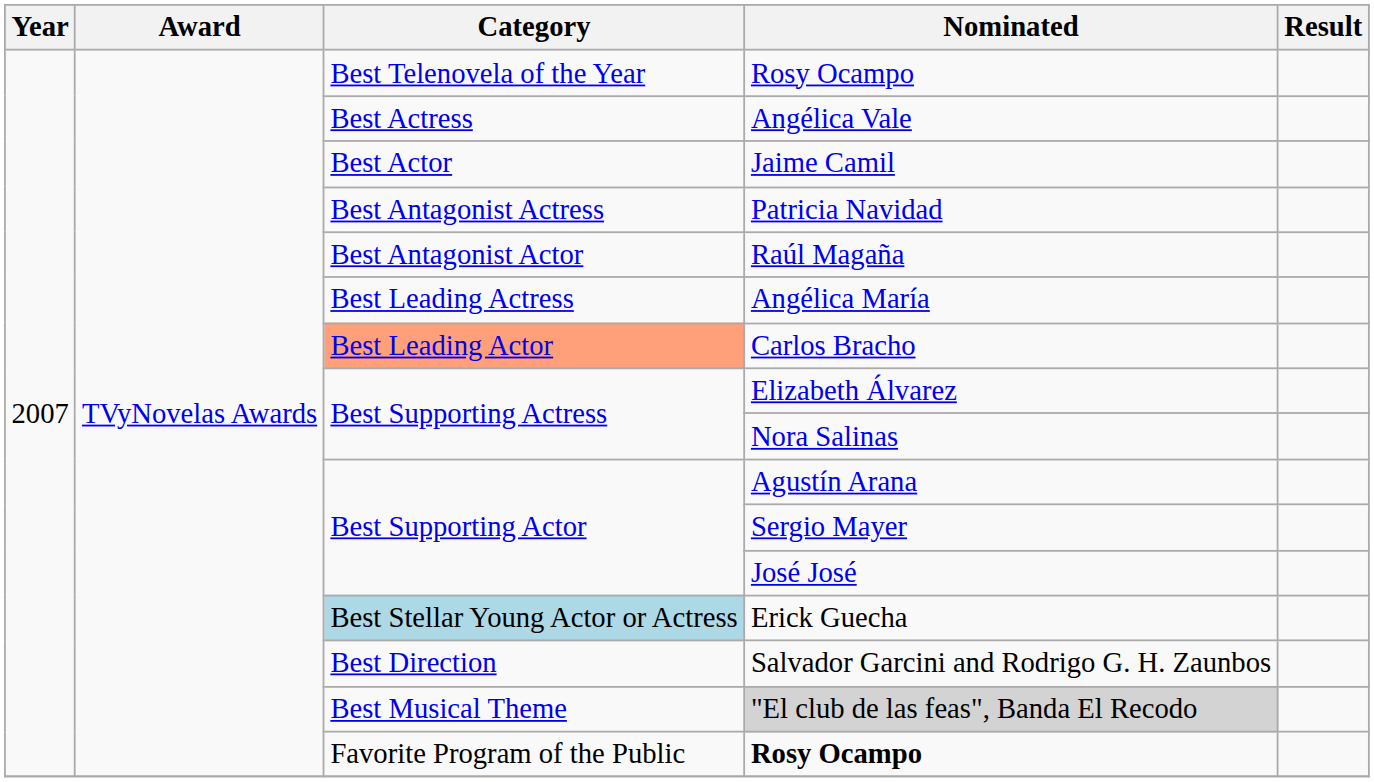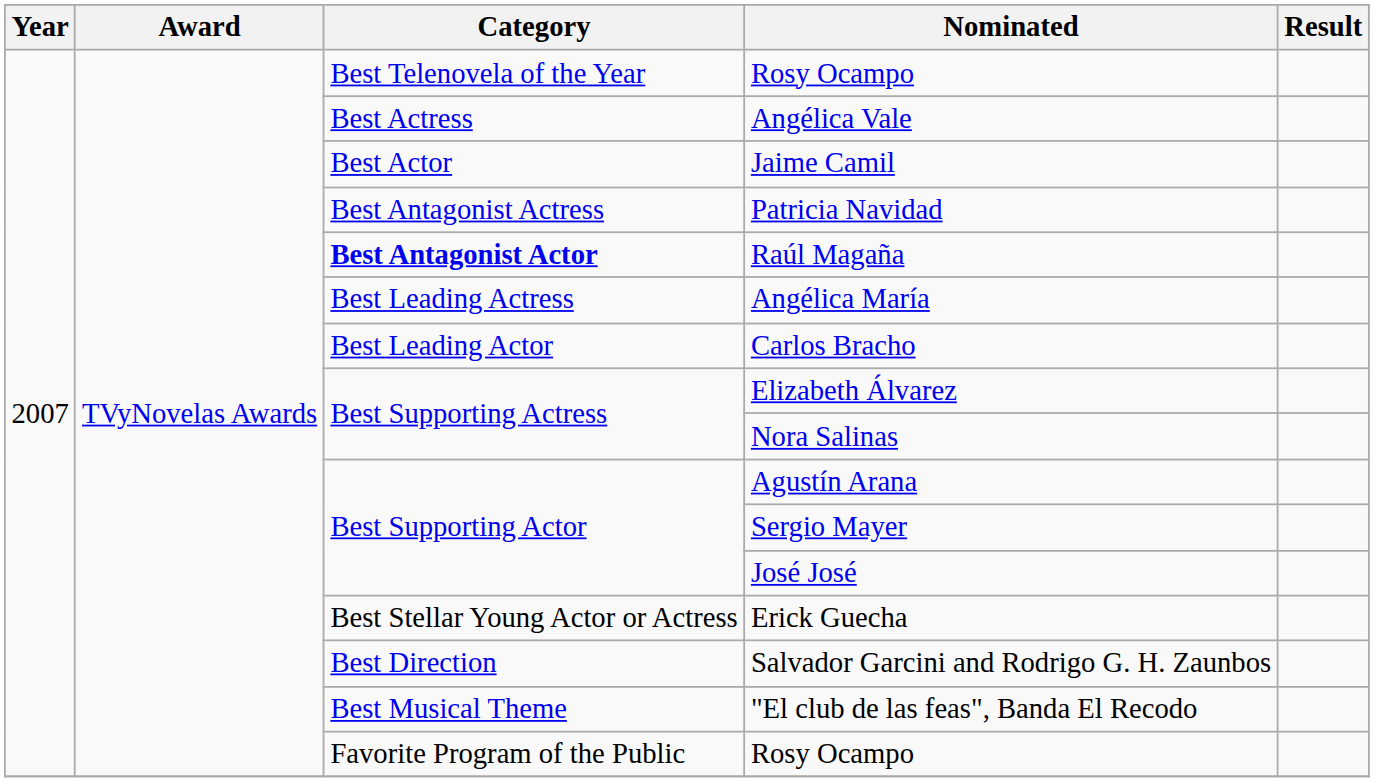(457, 254) normal -> (464, 254) bold
(442, 345) lightsalmon background -> (442, 345) no background
(534, 617) lightblue background -> (534, 617) no background
(974, 708) lightgrey background -> (974, 708) no background
(836, 753) bold -> (832, 753) normal
